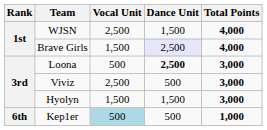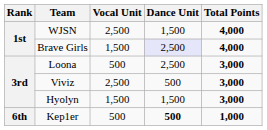(173, 64) bold -> (173, 64) normal
(117, 116) lightblue background -> (117, 116) no background
(173, 116) normal -> (173, 116) bold
